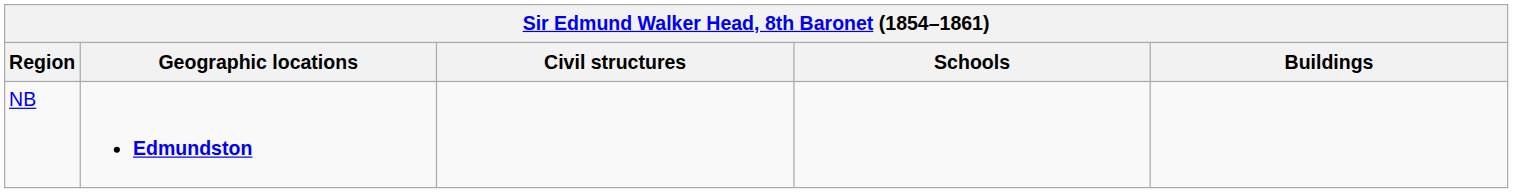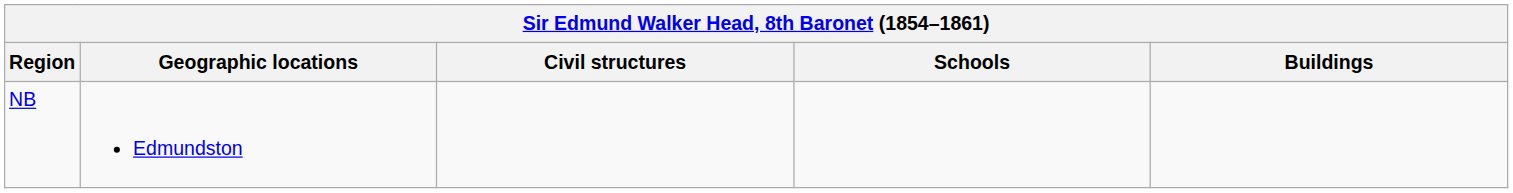(258, 149) bold -> (258, 149) normal
